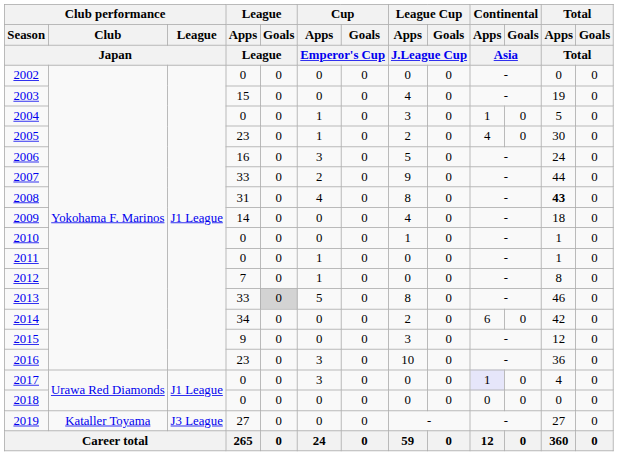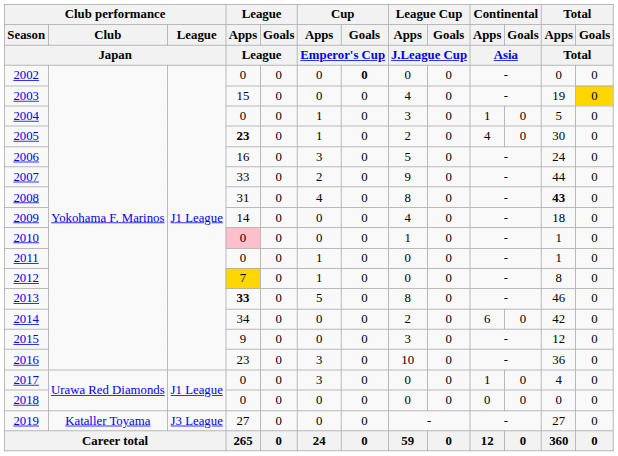(364, 75) normal -> (364, 75) bold
(595, 95) no background -> (595, 95) gold background
(243, 136) normal -> (243, 136) bold
(243, 237) no background -> (243, 237) pink background
(243, 278) no background -> (243, 278) gold background
(243, 298) normal -> (243, 298) bold
(279, 298) lightgrey background -> (279, 298) no background
(487, 380) lavender background -> (487, 380) no background
